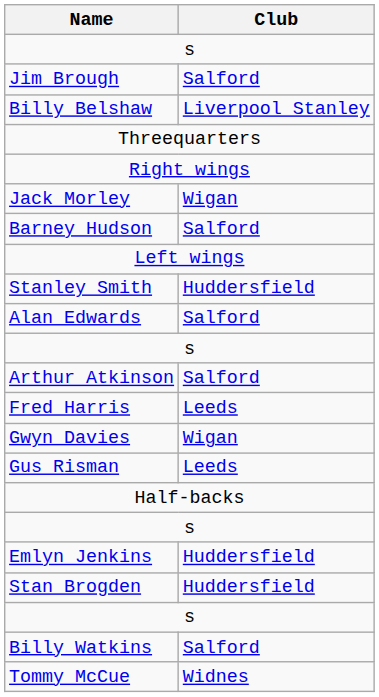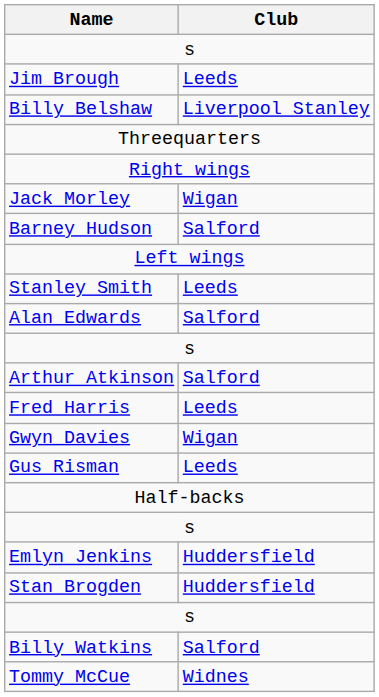(221, 79) Salford -> (210, 79) Leeds
(249, 289) Huddersfield -> (210, 289) Leeds
